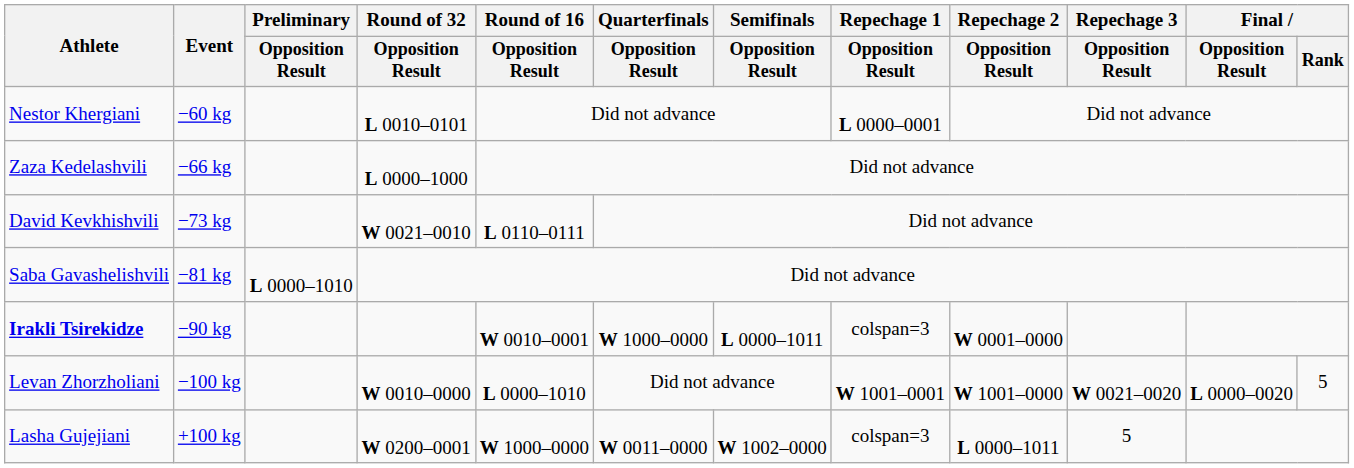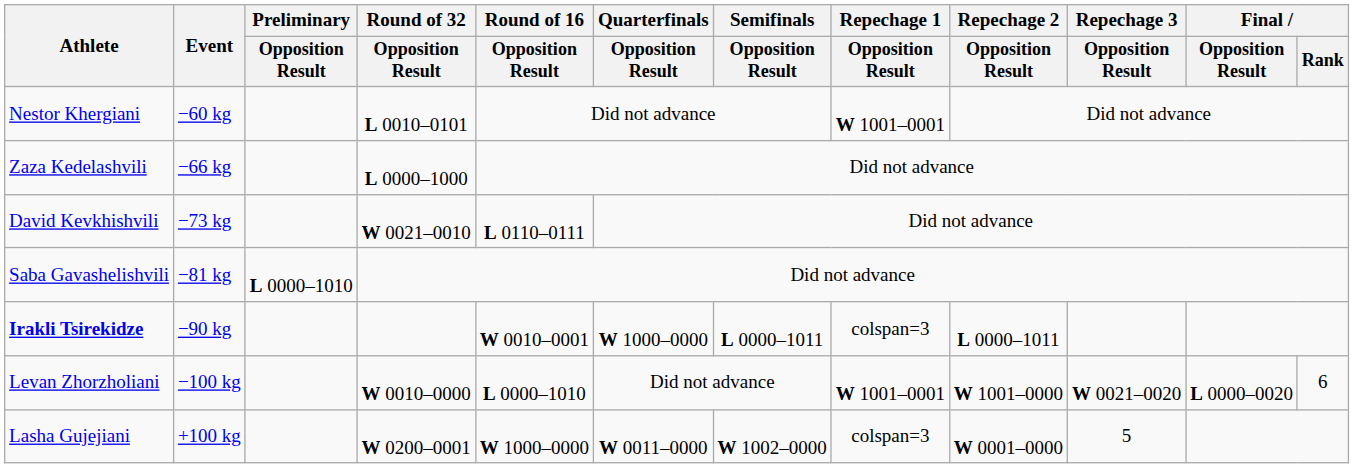(890, 125) L 0000–0001 -> (890, 125) W 1001–0001
(1008, 340) W 0001–0000 -> (1008, 340) L 0000–1011
(1323, 382) 5 -> (1323, 382) 6
(1008, 447) L 0000–1011 -> (1008, 447) W 0001–0000
